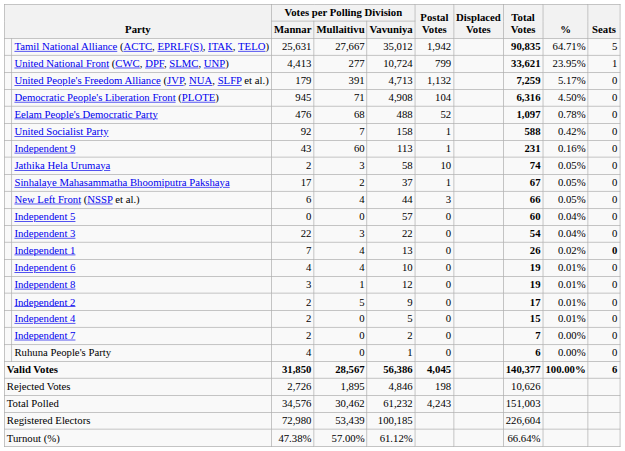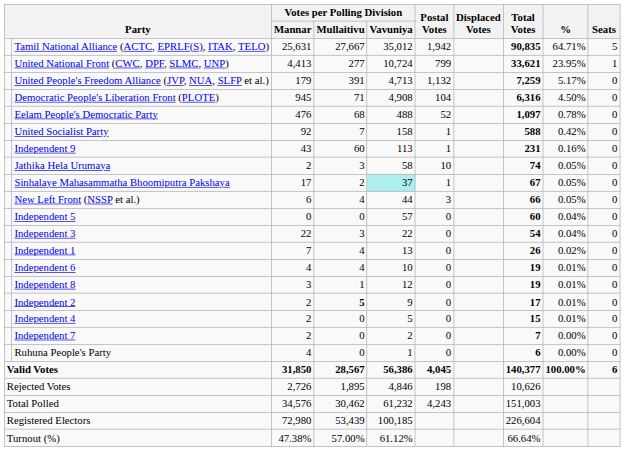(407, 183) no background -> (407, 183) paleturquoise background
(615, 251) bold -> (615, 251) normal
(362, 302) normal -> (362, 302) bold
